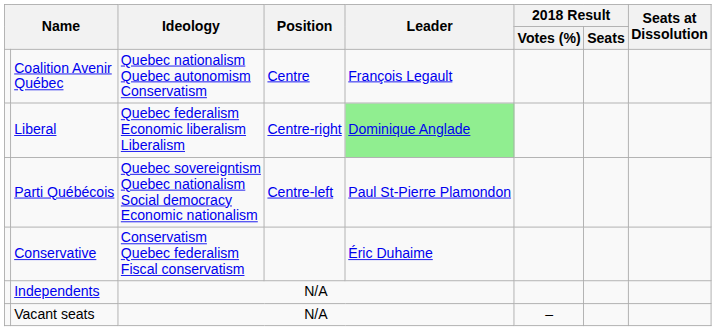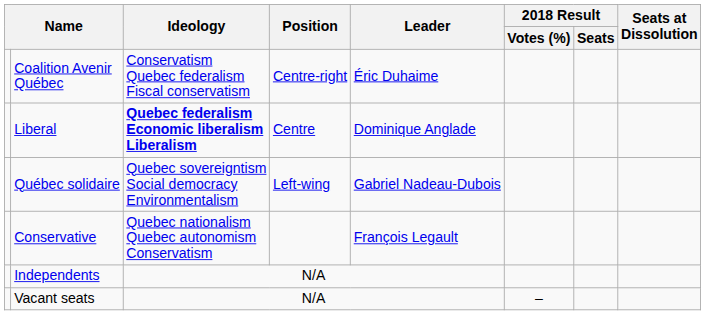(186, 76) Quebec nationalism Quebec autonomism Conservatism -> (188, 76) Conservatism Quebec federalism Fiscal conservatism
(289, 76) Centre -> (310, 76) Centre-right
(400, 76) François Legault -> (396, 76) Éric Duhaime
(183, 130) normal -> (195, 130) bold
(305, 130) Centre-right -> (294, 130) Centre
(409, 130) lightgreen background -> (415, 130) no background
+ row: (67, 184)
- row: (64, 192)
(183, 254) Conservatism Quebec federalism Fiscal conservatism -> (191, 238) Quebec nationalism Quebec autonomism Conservatism
(391, 254) Éric Duhaime -> (406, 238) François Legault
